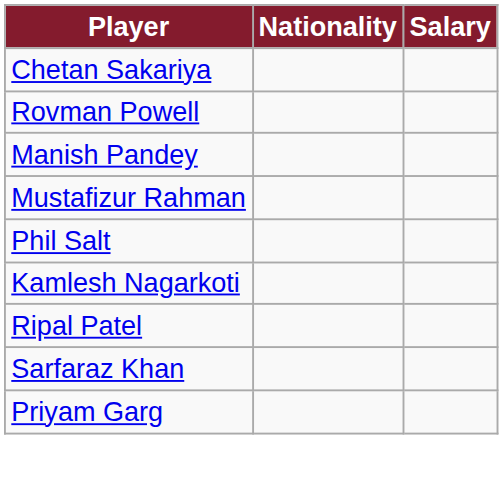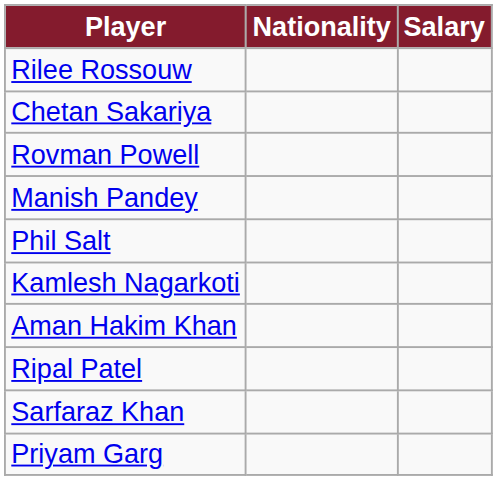+ row: (102, 69)
- row: (129, 198)
+ row: (124, 326)
